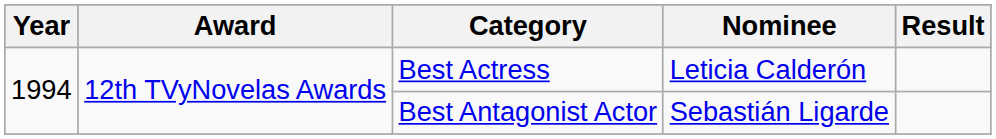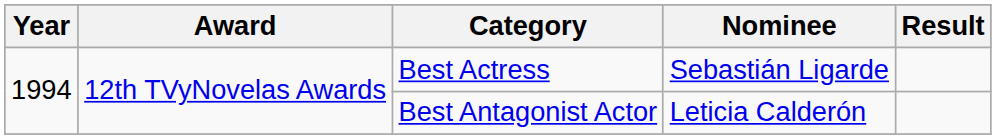(768, 69) Leticia Calderón -> (779, 69) Sebastián Ligarde
(779, 112) Sebastián Ligarde -> (768, 112) Leticia Calderón
